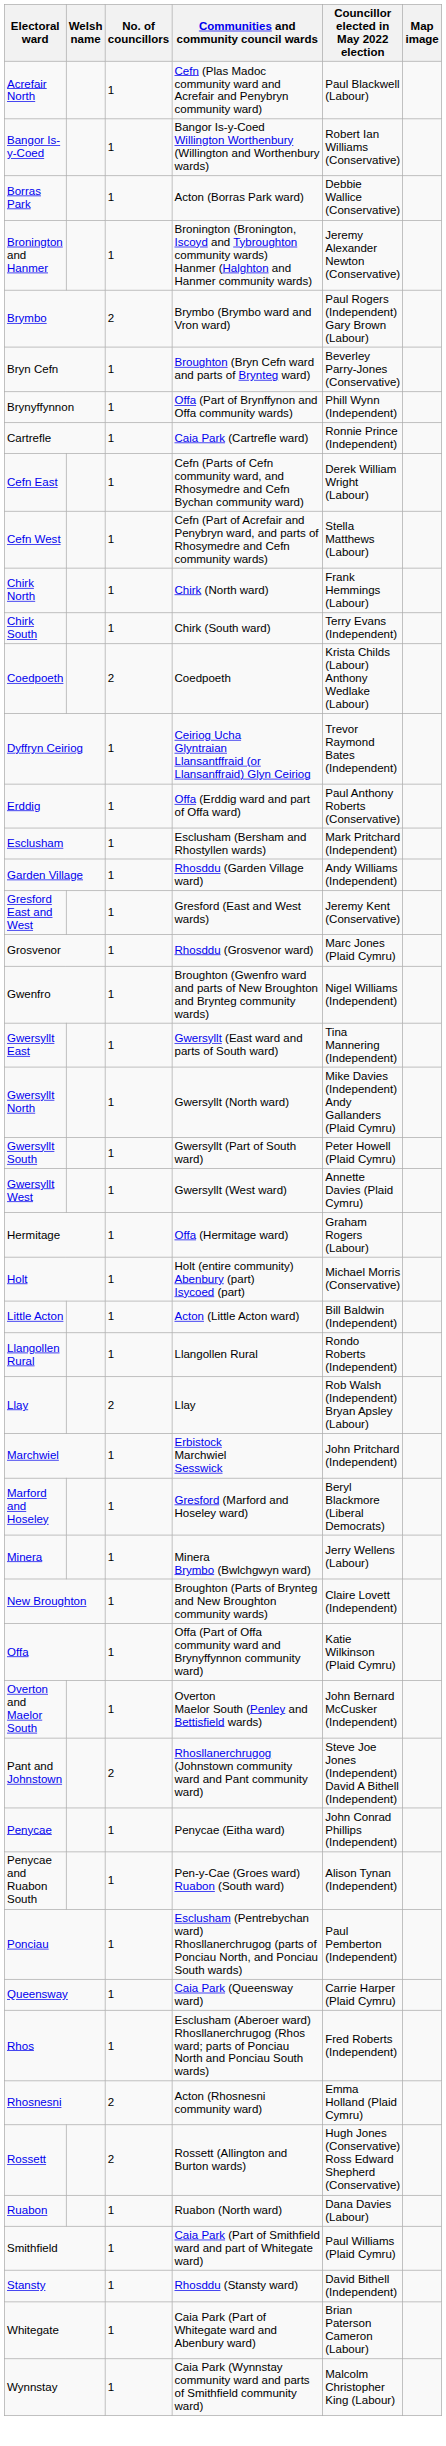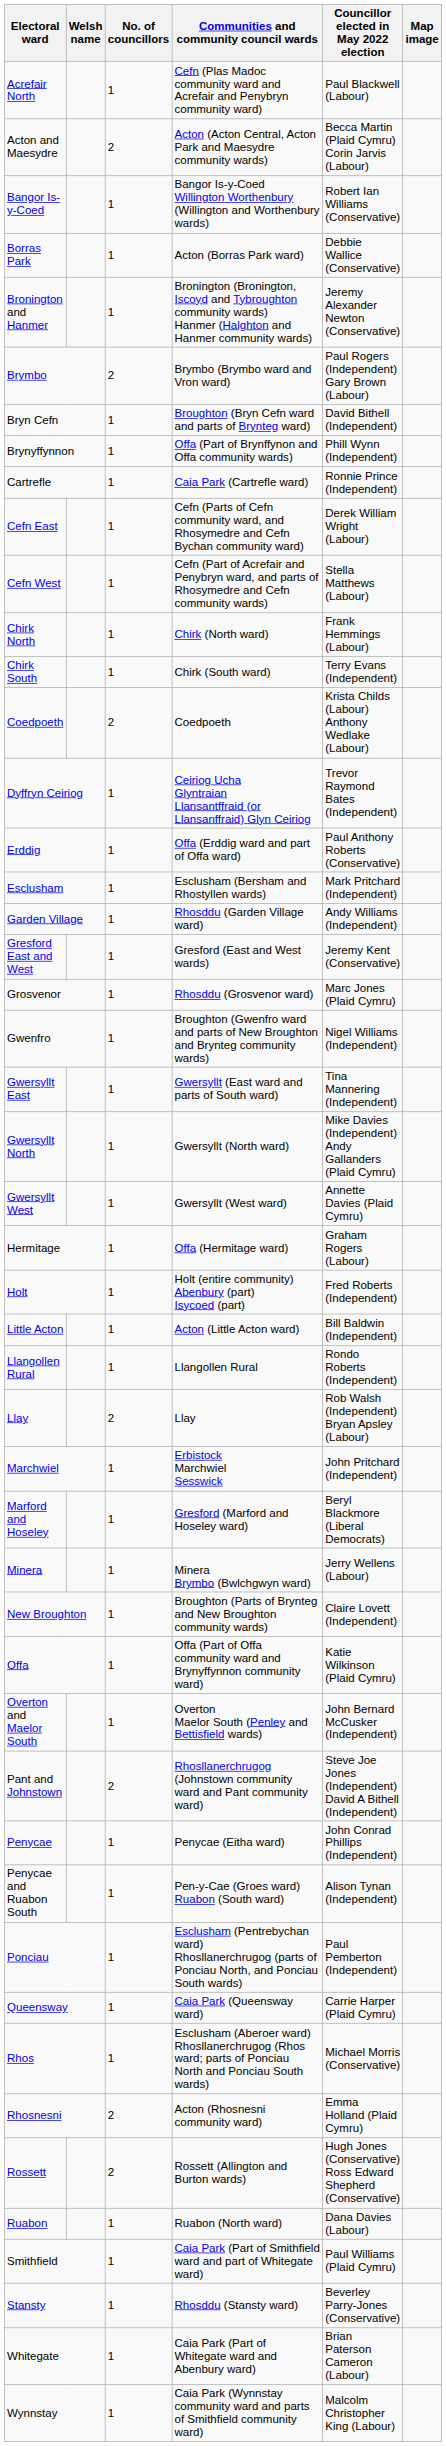+ row: (33, 147)
(363, 369) Beverley Parry-Jones (Conservative) -> (361, 420) David Bithell (Independent)
- row: (31, 1153)
(363, 1279) Michael Morris (Conservative) -> (361, 1292) Fred Roberts (Independent)
(361, 2045) Fred Roberts (Independent) -> (363, 2058) Michael Morris (Conservative)
(361, 2286) David Bithell (Independent) -> (363, 2305) Beverley Parry-Jones (Conservative)
